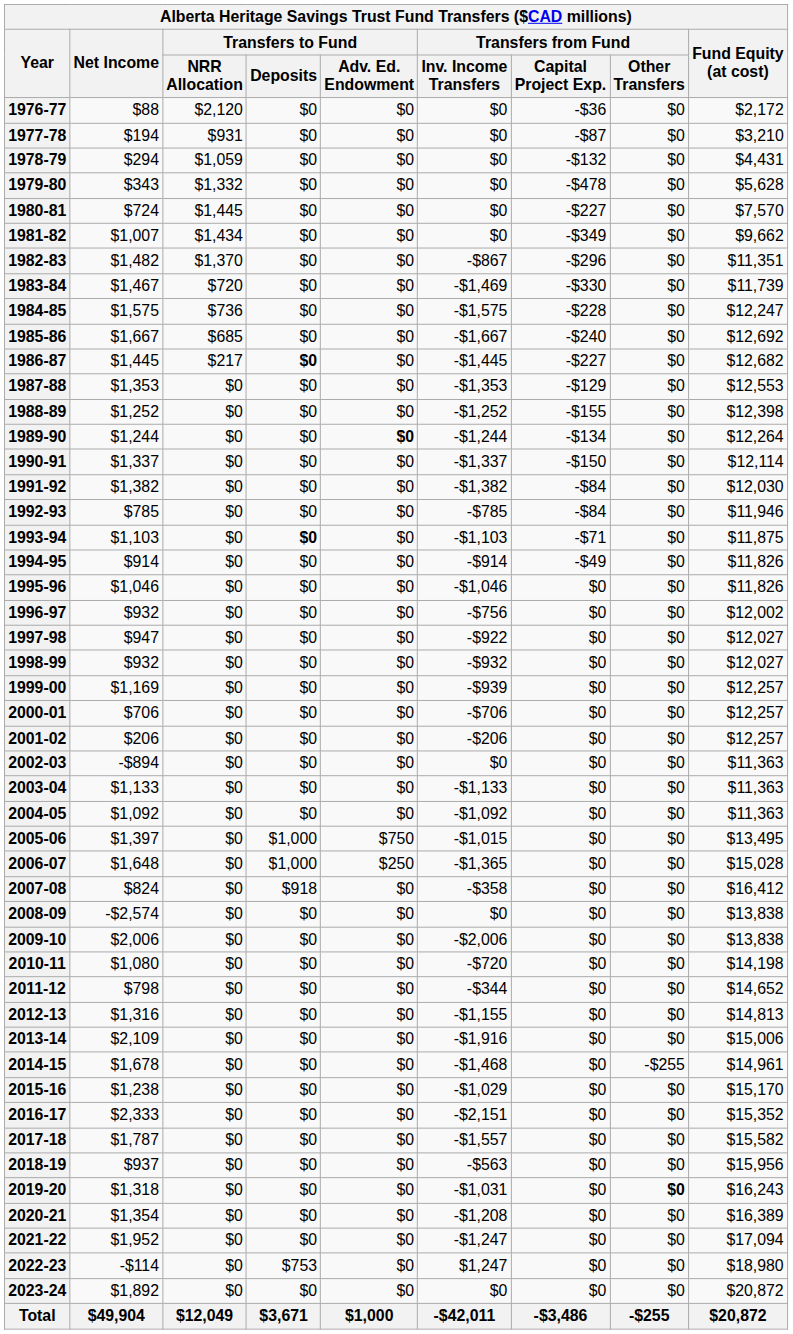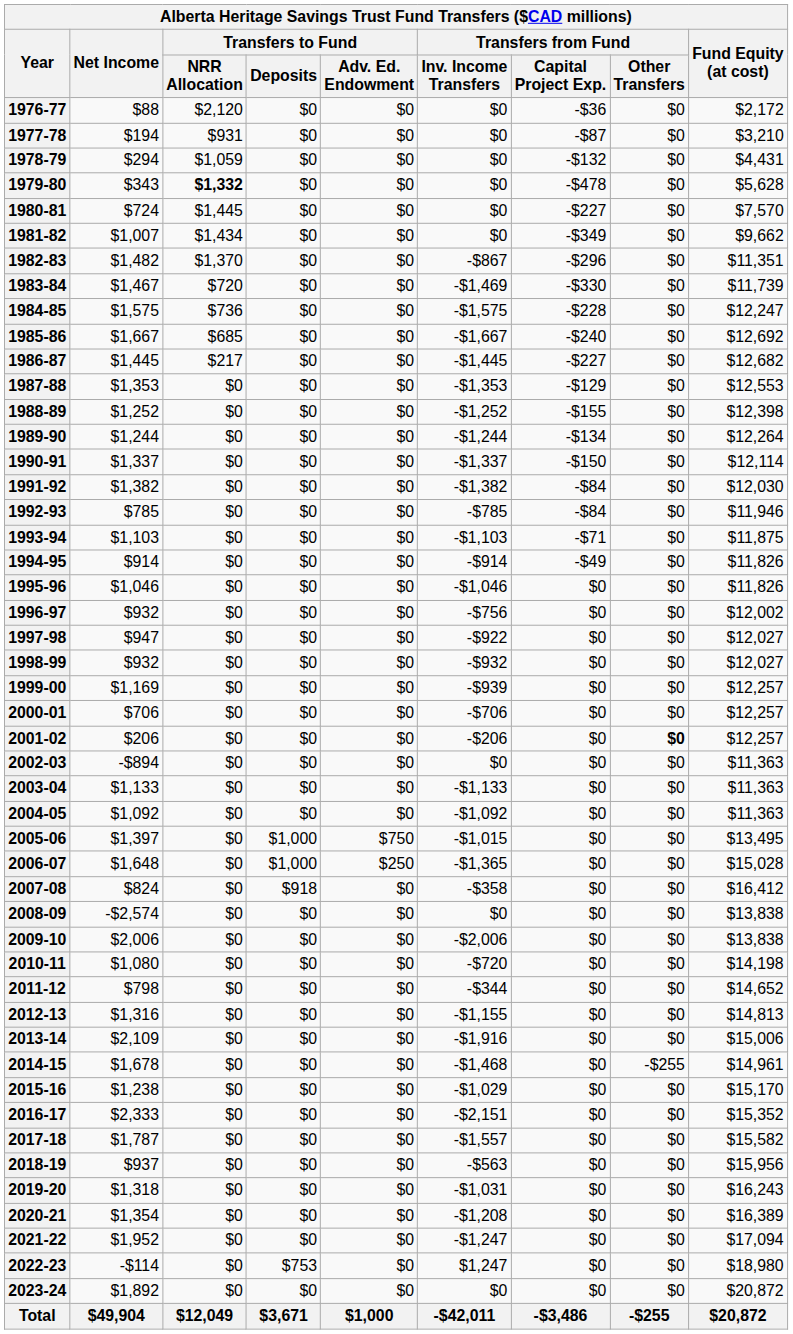(219, 185) normal -> (219, 185) bold
(308, 361) bold -> (308, 361) normal
(405, 436) bold -> (405, 436) normal
(308, 537) bold -> (308, 537) normal
(676, 738) normal -> (676, 738) bold
(676, 1190) bold -> (676, 1190) normal
